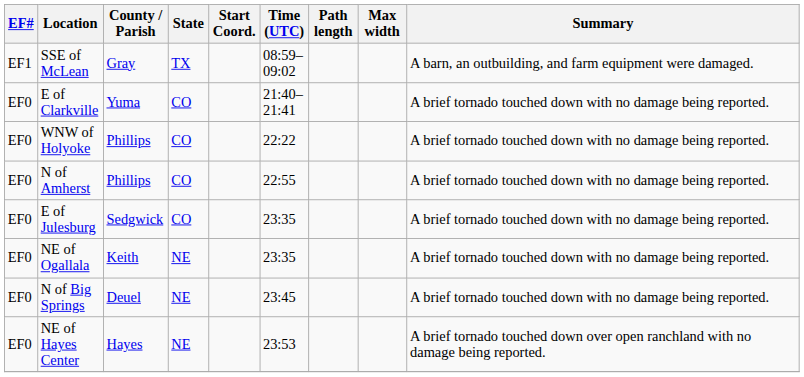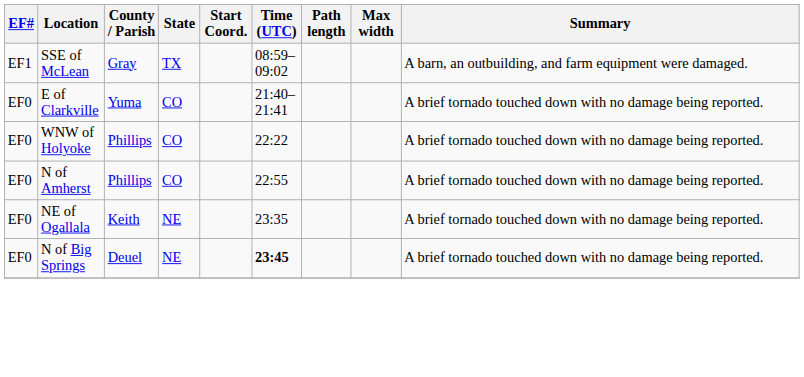- row: (68, 219)
(279, 297) normal -> (272, 258) bold
- row: (60, 344)
